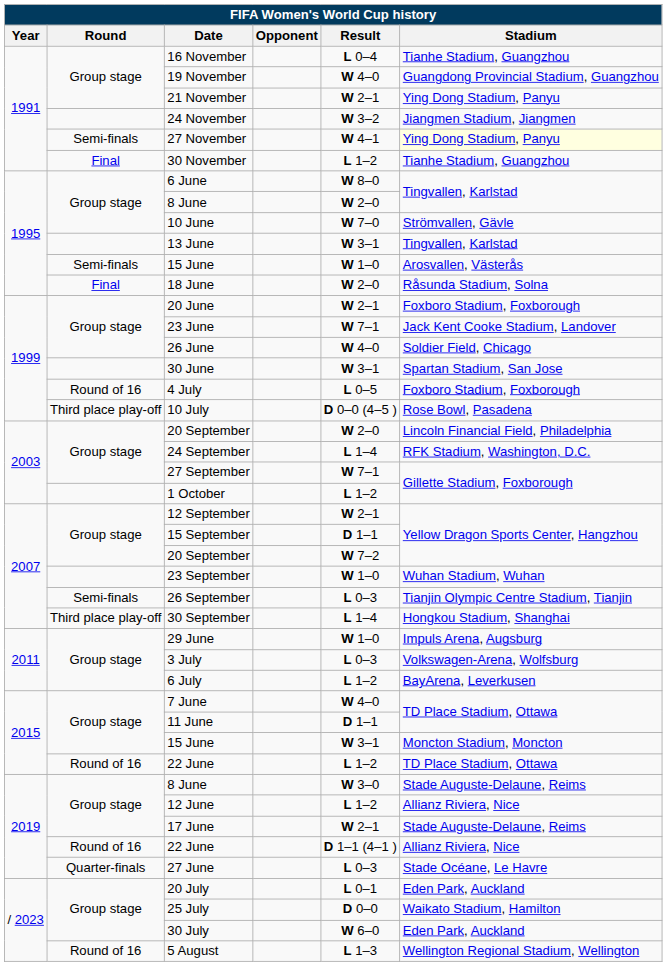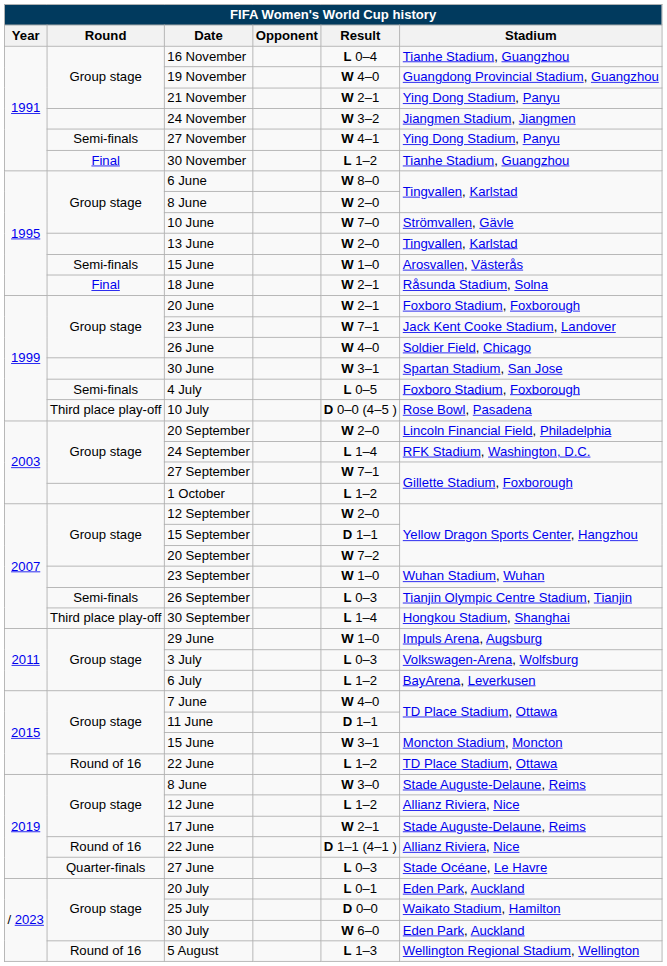(481, 139) lightyellow background -> (481, 139) no background
(360, 243) W 3–1 -> (360, 243) W 2–0
(360, 285) W 2–0 -> (360, 285) W 2–1
(106, 389) Round of 16 -> (106, 389) Semi-finals
(360, 514) W 2–1 -> (360, 514) W 2–0
